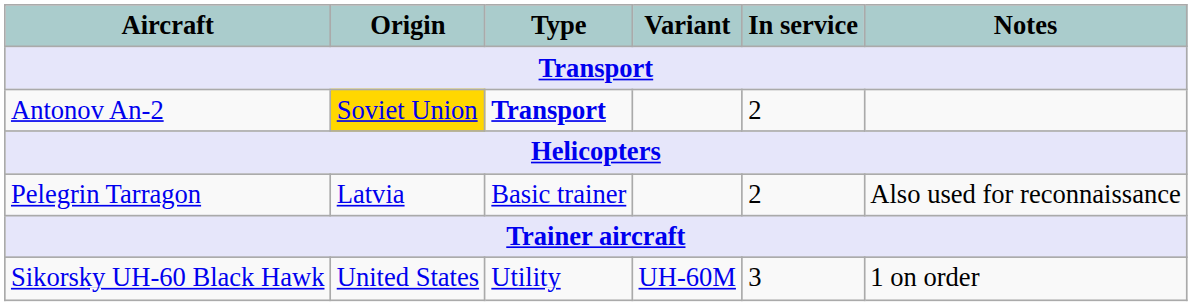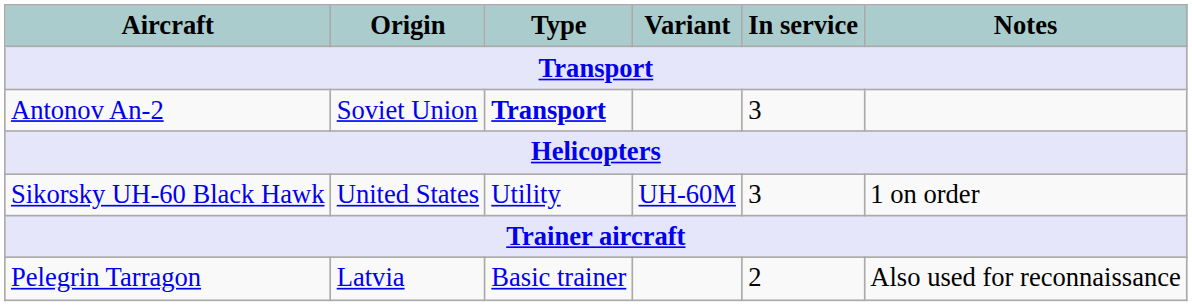(407, 109) gold background -> (407, 109) no background
(755, 109) 2 -> (755, 109) 3
rows swapped: (168, 278) <-> (106, 194)
